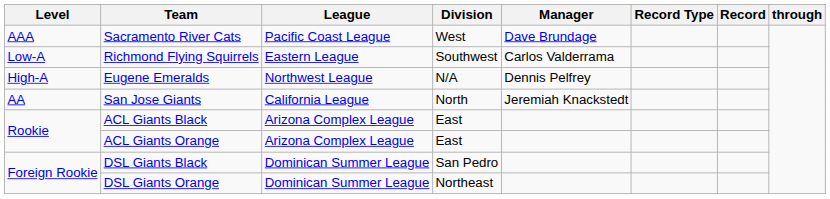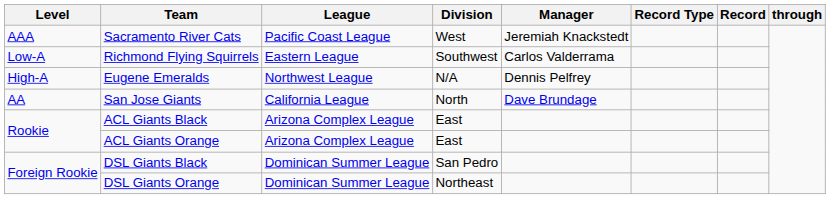(551, 36) Dave Brundage -> (566, 36) Jeremiah Knackstedt
(566, 99) Jeremiah Knackstedt -> (551, 99) Dave Brundage
